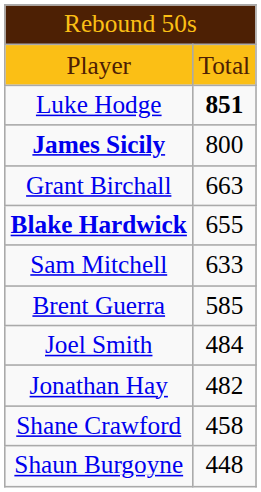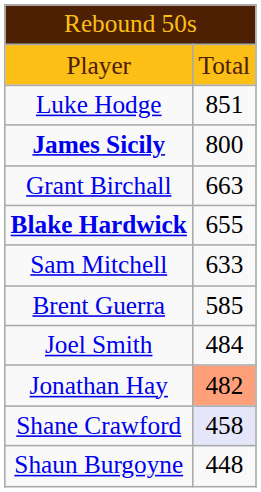(224, 104) bold -> (224, 104) normal
(224, 385) no background -> (224, 385) lightsalmon background
(224, 425) no background -> (224, 425) lavender background
